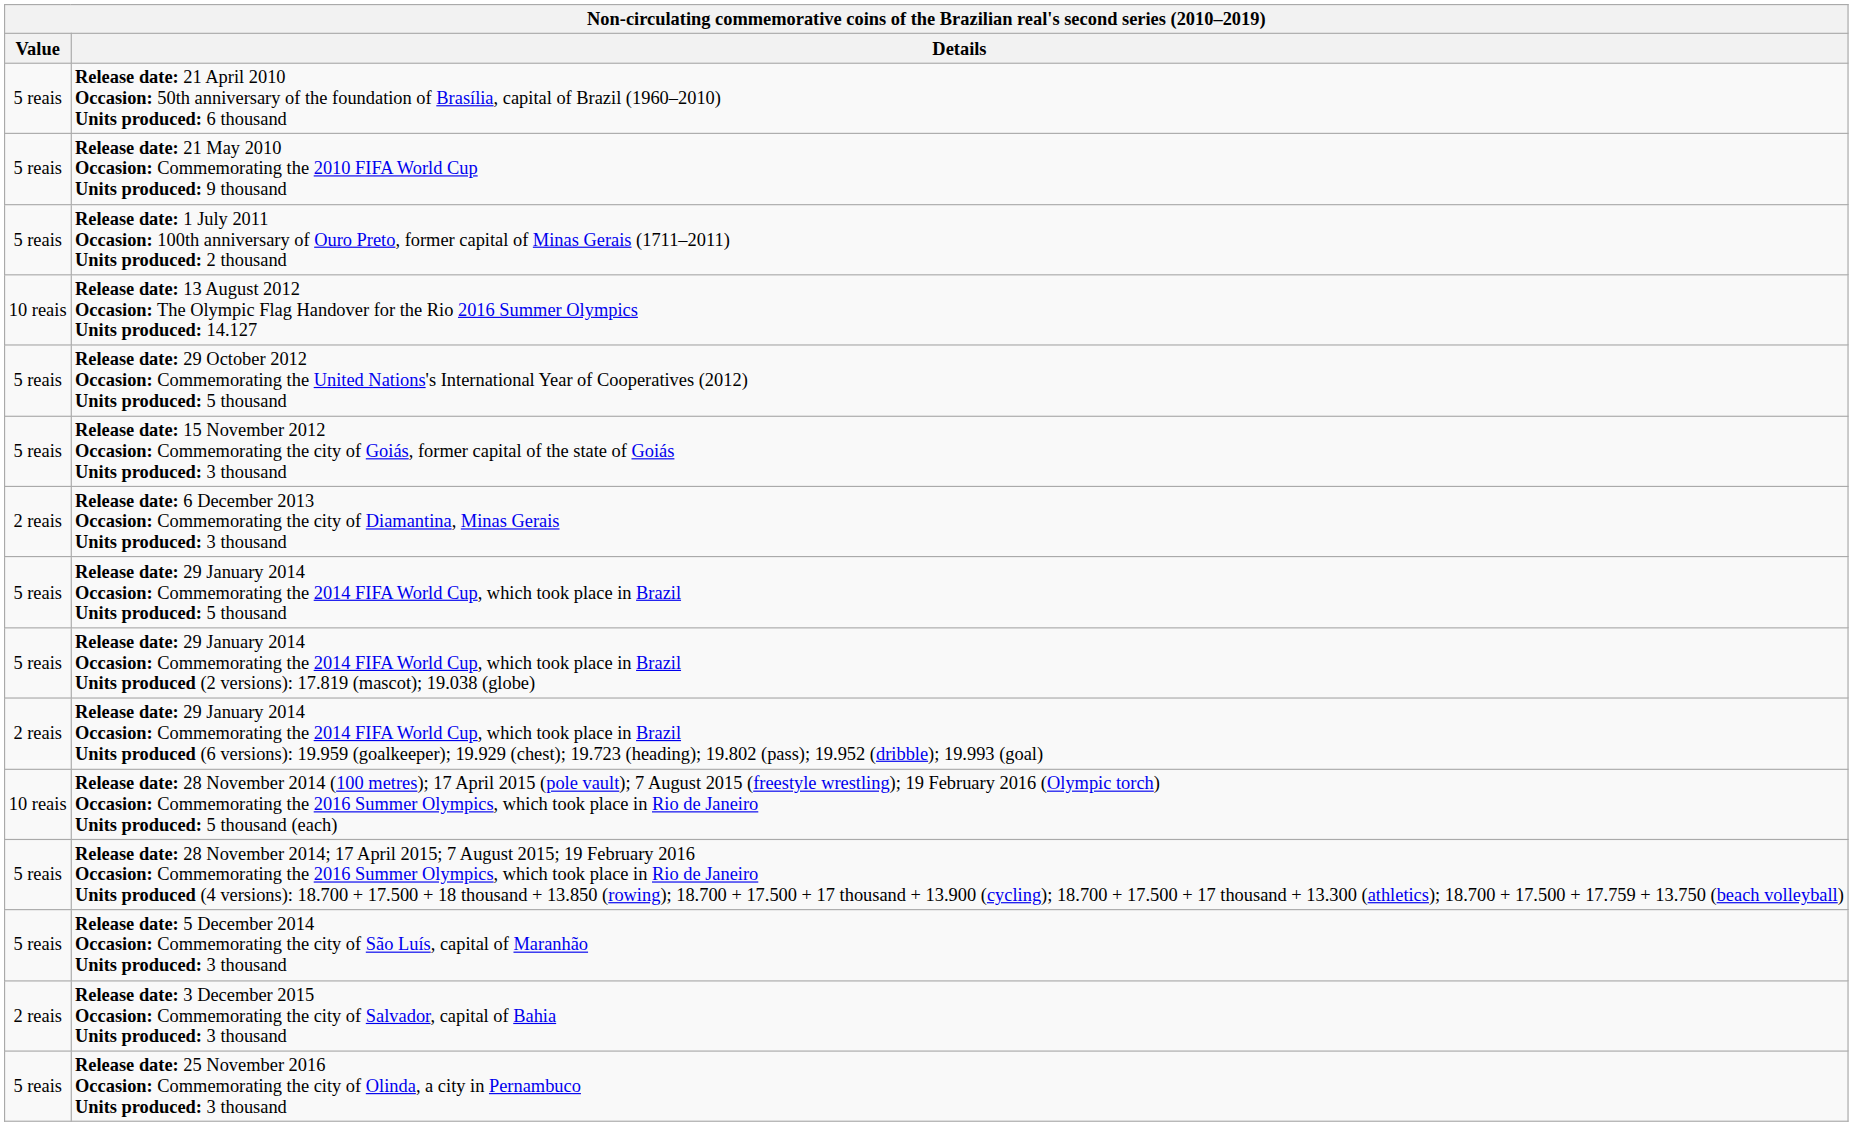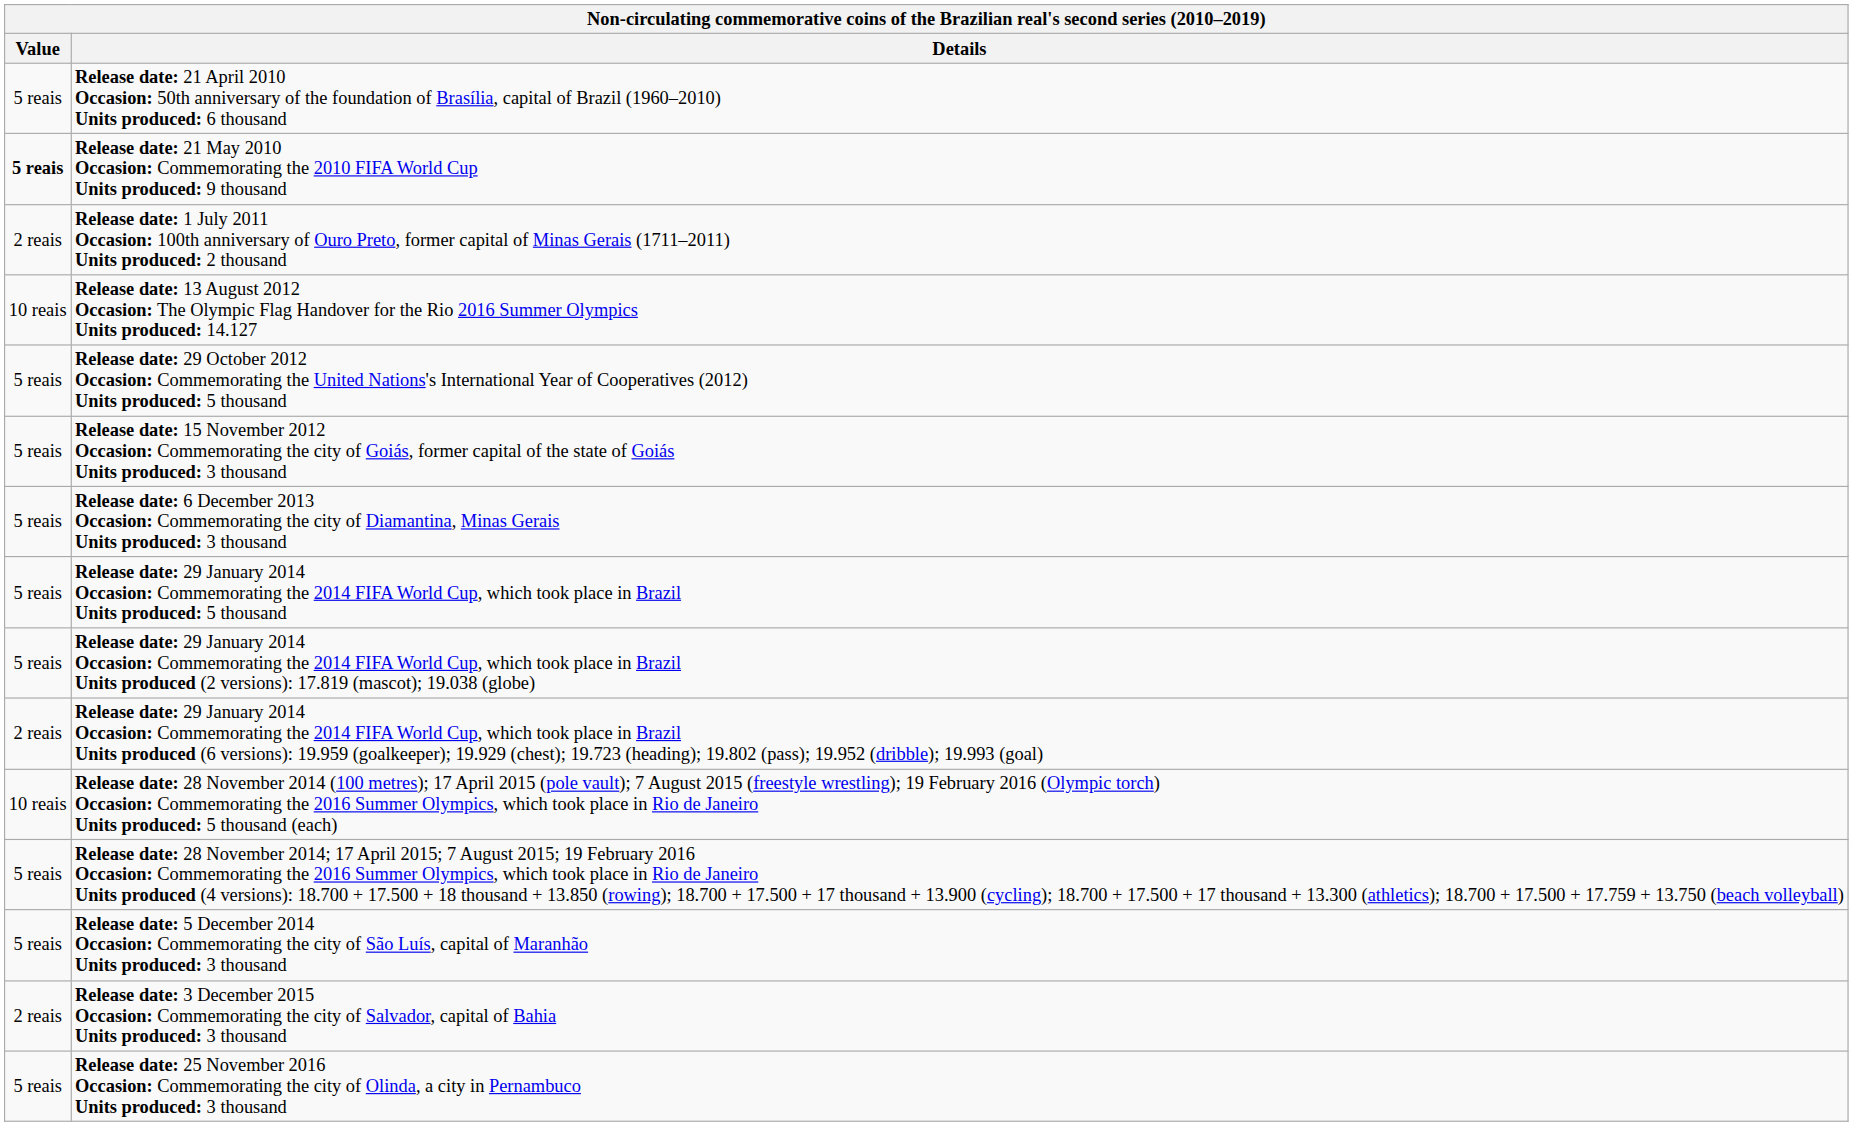(38, 168) normal -> (38, 168) bold
(38, 239) 5 reais -> (38, 239) 2 reais
(38, 521) 2 reais -> (38, 521) 5 reais
